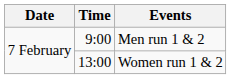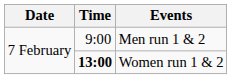(95, 62) normal -> (95, 62) bold
